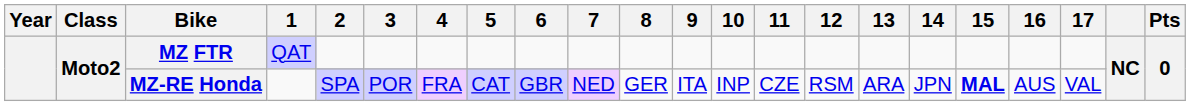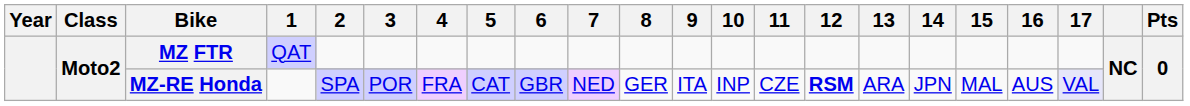(831, 84) normal -> (831, 84) bold
(983, 84) bold -> (982, 84) normal
(1083, 84) no background -> (1081, 84) lavender background
